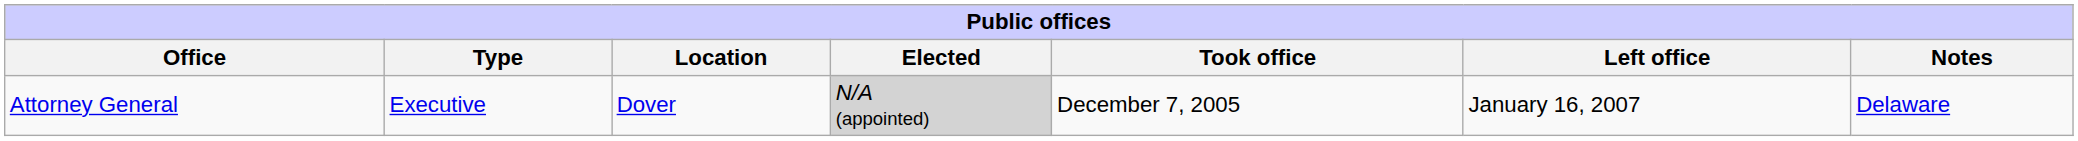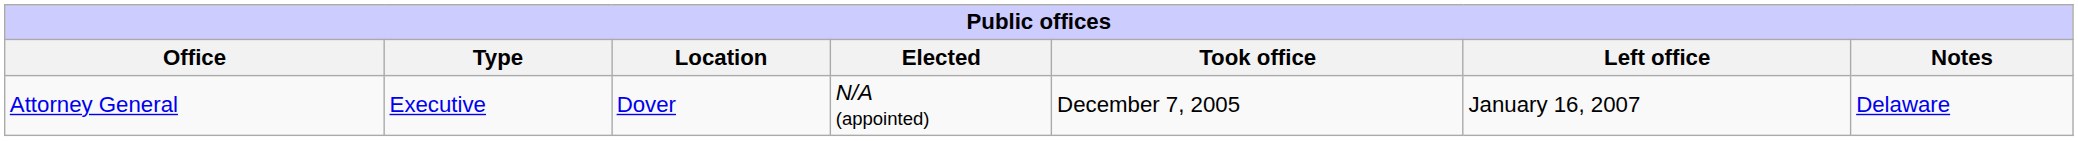(883, 105) lightgrey background -> (883, 105) no background
